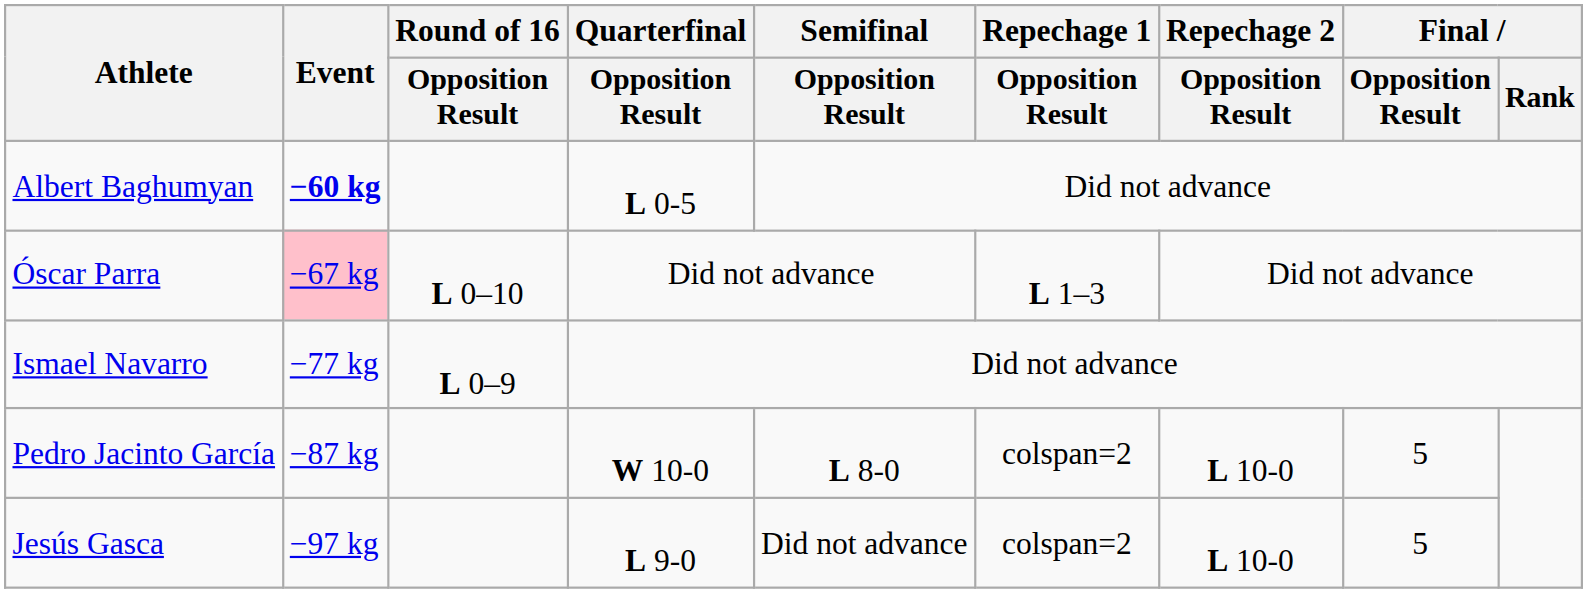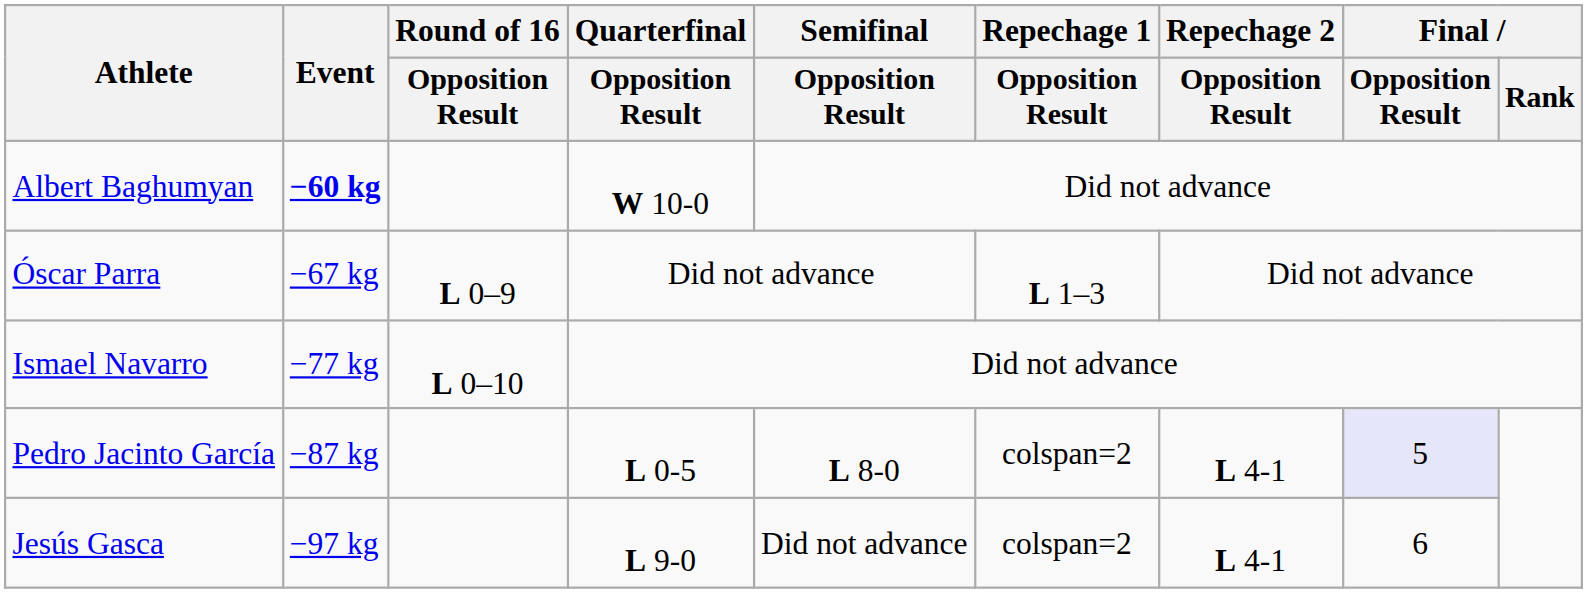(660, 204) L 0-5 -> (660, 204) W 10-0
(334, 275) pink background -> (334, 275) no background
(478, 293) L 0–10 -> (478, 293) L 0–9
(478, 382) L 0–9 -> (478, 382) L 0–10
(660, 472) W 10-0 -> (660, 472) L 0-5
(1251, 472) L 10-0 -> (1251, 472) L 4-1
(1420, 453) no background -> (1420, 453) lavender background
(1251, 561) L 10-0 -> (1251, 561) L 4-1
(1420, 542) 5 -> (1420, 542) 6
